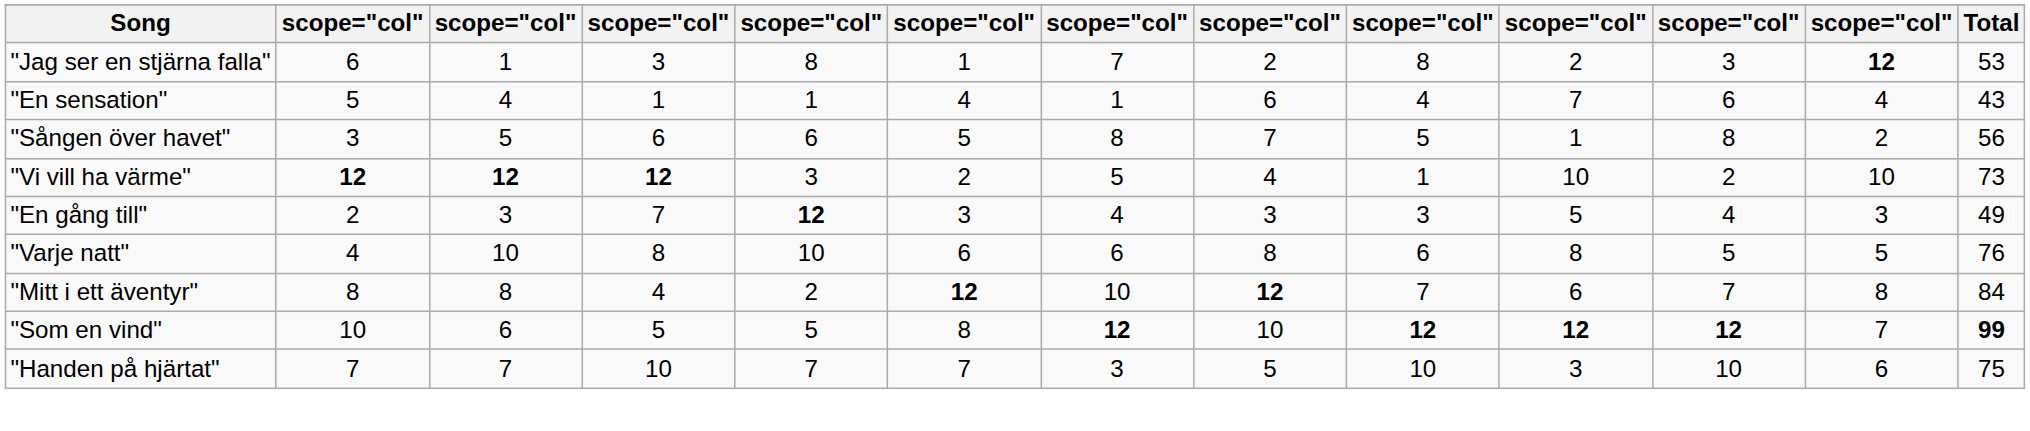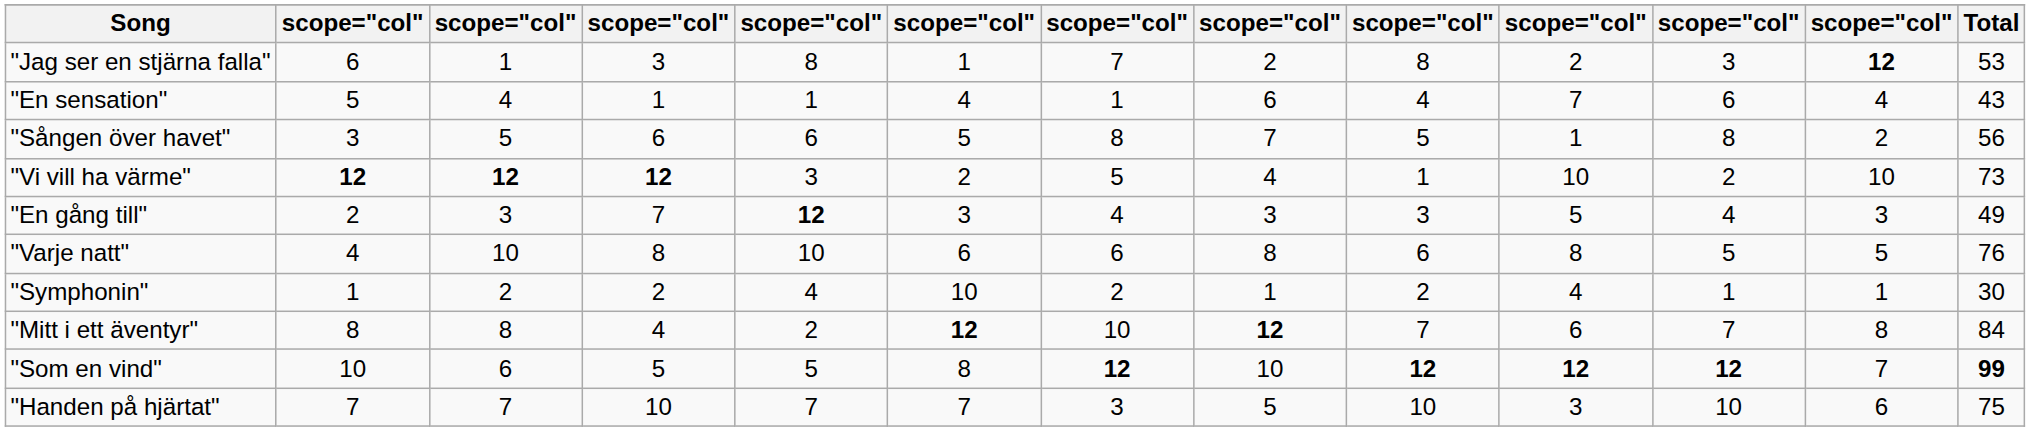+ row: (79, 291)
